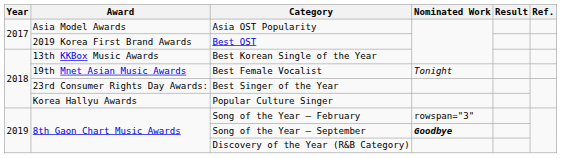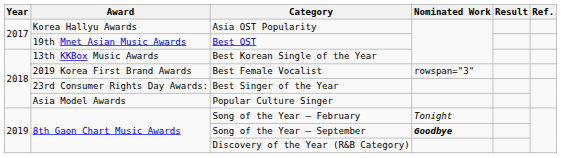(79, 27) Asia Model Awards -> (85, 27) Korea Hallyu Awards
(112, 41) 2019 Korea First Brand Awards -> (109, 41) 19th Mnet Asian Music Awards
(109, 71) 19th Mnet Asian Music Awards -> (112, 71) 2019 Korea First Brand Awards
(433, 71) Tonight -> (444, 71) rowspan="3"
(85, 101) Korea Hallyu Awards -> (79, 101) Asia Model Awards
(444, 116) rowspan="3" -> (433, 116) Tonight
